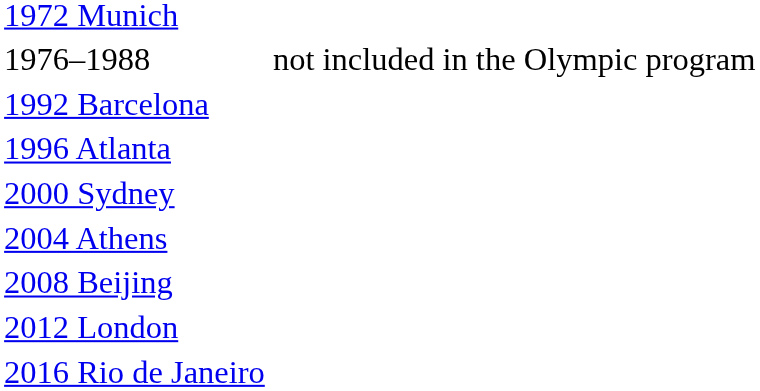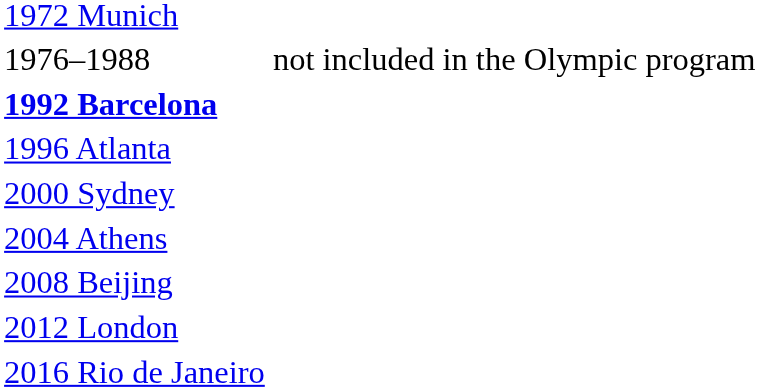(106, 104) normal -> (111, 104) bold
